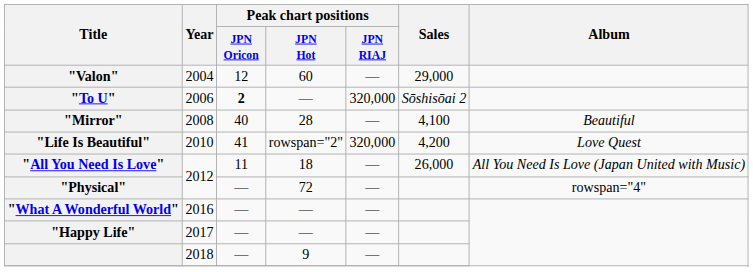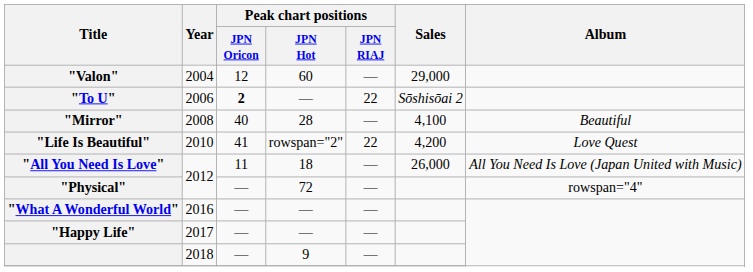(372, 98) 320,000 -> (371, 98) 22
(372, 143) 320,000 -> (371, 143) 22
